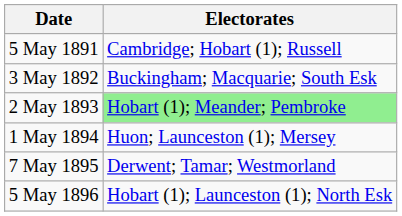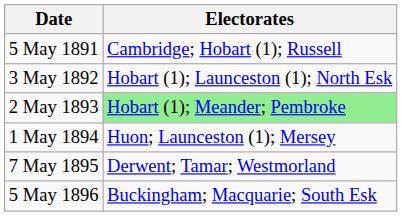(242, 78) Buckingham; Macquarie; South Esk -> (250, 78) Hobart (1); Launceston (1); North Esk
(250, 195) Hobart (1); Launceston (1); North Esk -> (242, 195) Buckingham; Macquarie; South Esk
